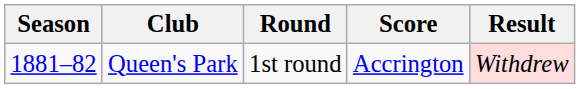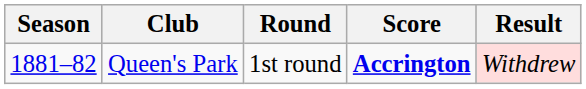(408, 63) normal -> (412, 63) bold
